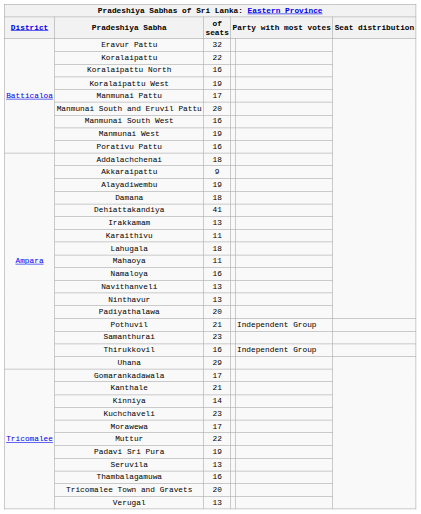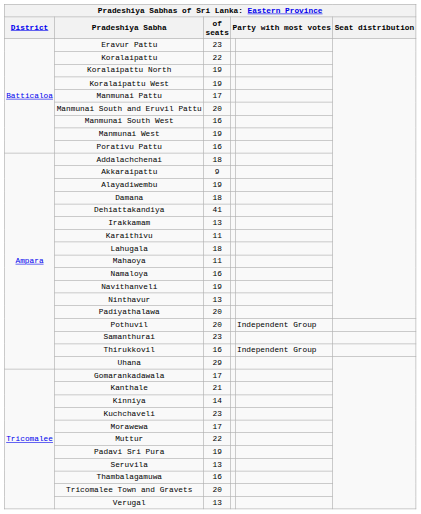(217, 45) 32 -> (217, 45) 23
(217, 71) 16 -> (217, 71) 19
(217, 287) 13 -> (217, 287) 19
(217, 325) 21 -> (217, 325) 20
